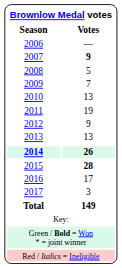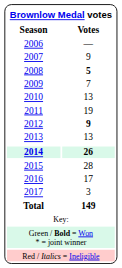(88, 57) bold -> (88, 57) normal
(88, 70) normal -> (88, 70) bold
(88, 124) normal -> (88, 124) bold
(88, 166) bold -> (88, 166) normal
